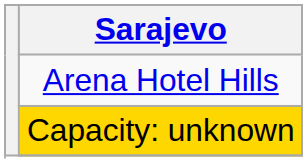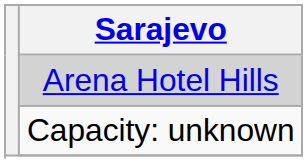(161, 79) no background -> (161, 79) lightgrey background
(161, 130) gold background -> (161, 130) no background
